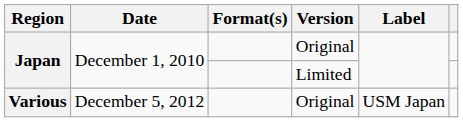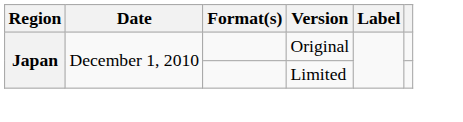- row: (38, 102)
